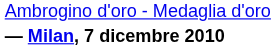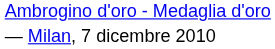(115, 36) bold -> (110, 36) normal
